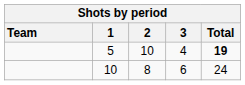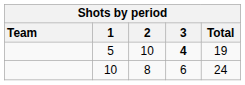(183, 51) normal -> (183, 51) bold
(221, 51) bold -> (221, 51) normal
